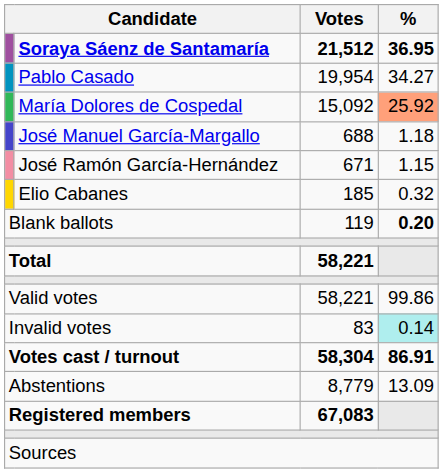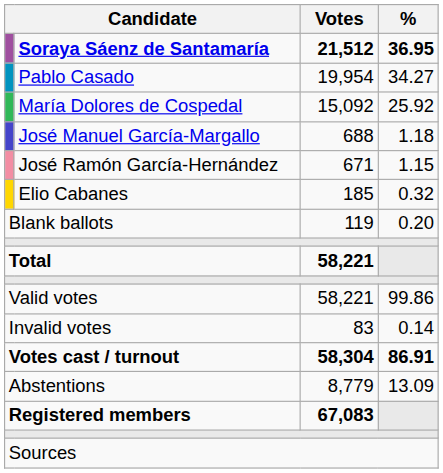(411, 106) lightsalmon background -> (411, 106) no background
(416, 223) bold -> (416, 223) normal
(416, 327) paleturquoise background -> (416, 327) no background
